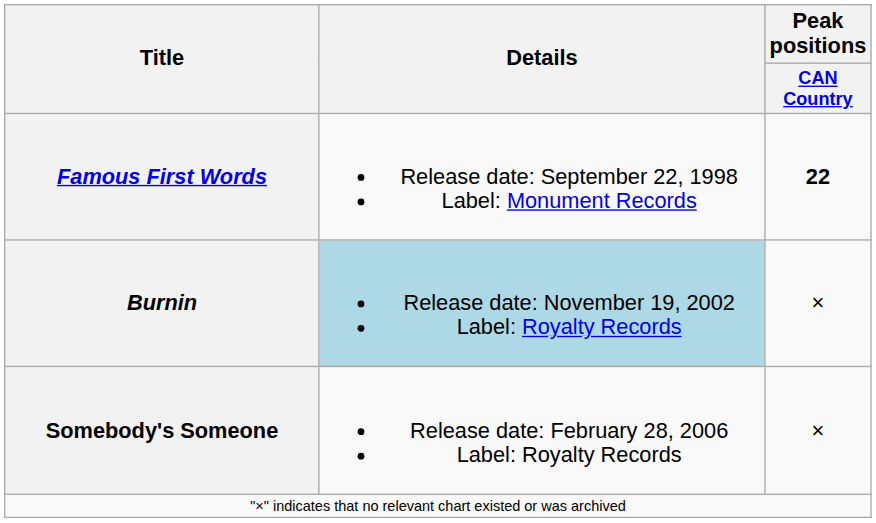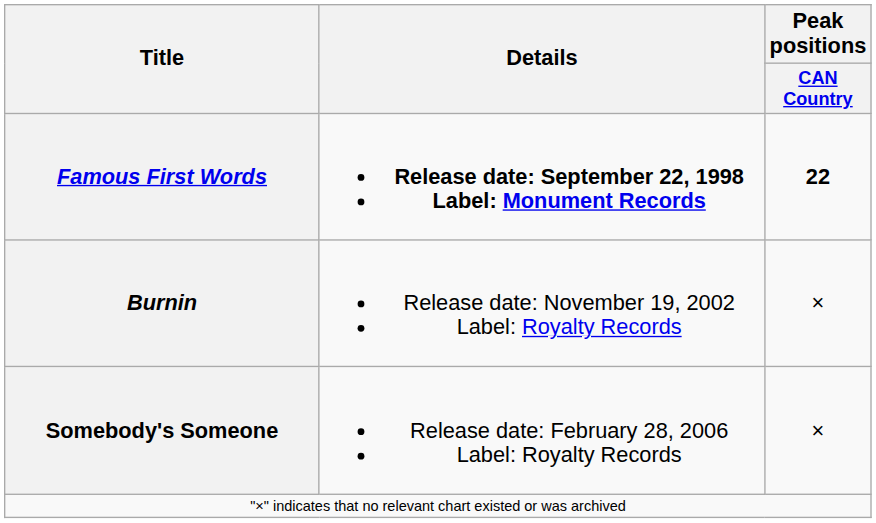(542, 189) normal -> (542, 189) bold
(542, 316) lightblue background -> (542, 316) no background
